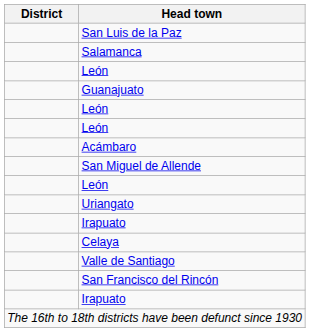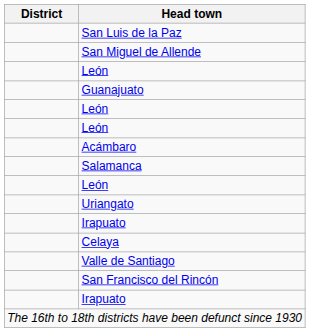(112, 52) Salamanca -> (141, 52) San Miguel de Allende
(141, 166) San Miguel de Allende -> (112, 166) Salamanca
